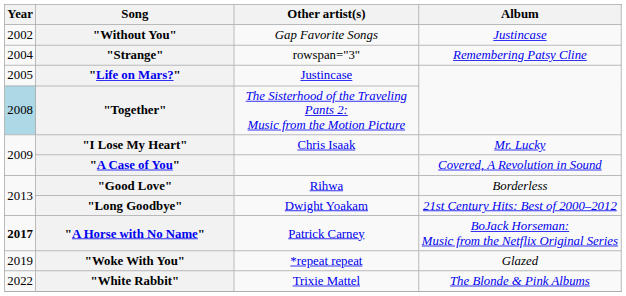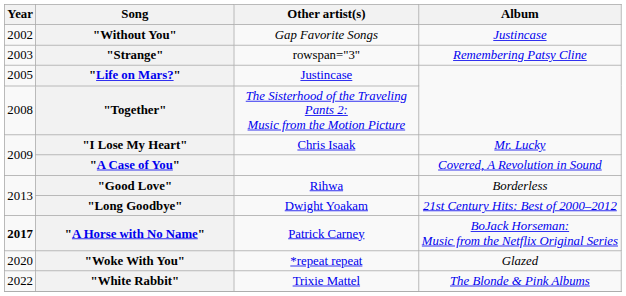(20, 55) 2004 -> (20, 55) 2003
(20, 110) lightblue background -> (20, 110) no background
(20, 260) 2019 -> (20, 260) 2020
